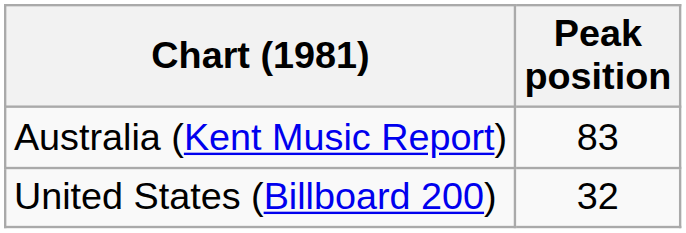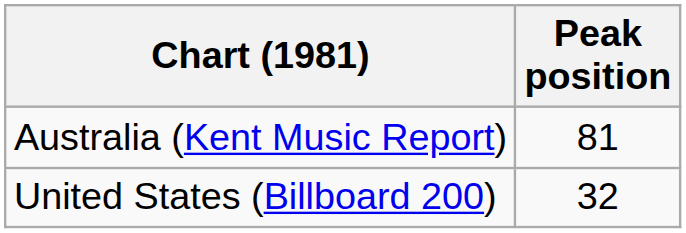(598, 136) 83 -> (598, 136) 81
